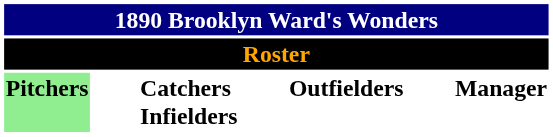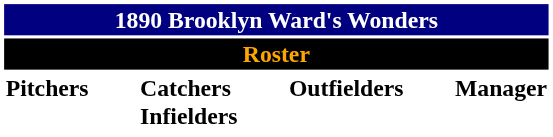(47, 88) lightgreen background -> (47, 88) no background
